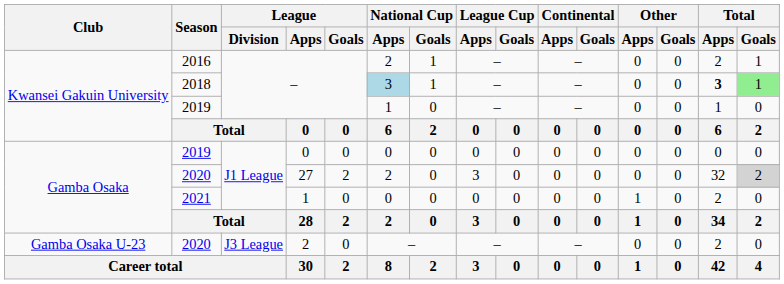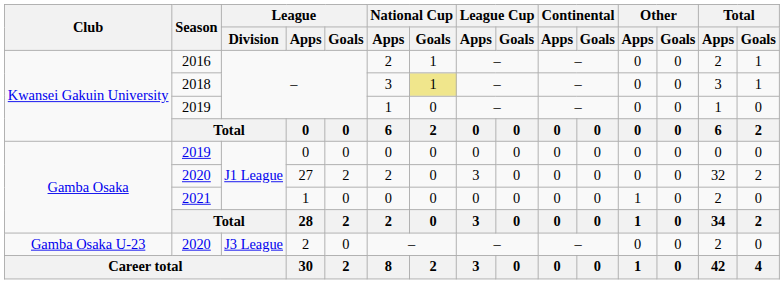(388, 84) lightblue background -> (388, 84) no background
(433, 84) no background -> (433, 84) khaki background
(718, 84) bold -> (718, 84) normal
(758, 84) lightgreen background -> (758, 84) no background
(758, 175) lightgrey background -> (758, 175) no background
